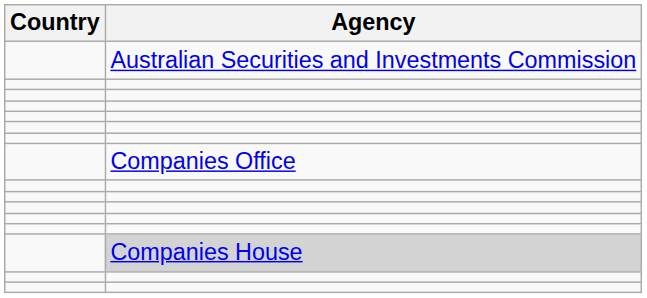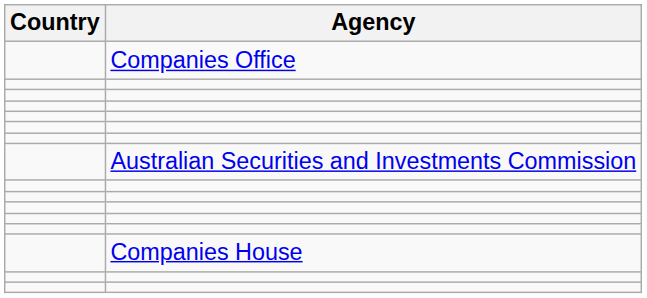(373, 60) Australian Securities and Investments Commission -> (203, 60) Companies Office
(203, 161) Companies Office -> (373, 161) Australian Securities and Investments Commission
(207, 252) lightgrey background -> (207, 252) no background
